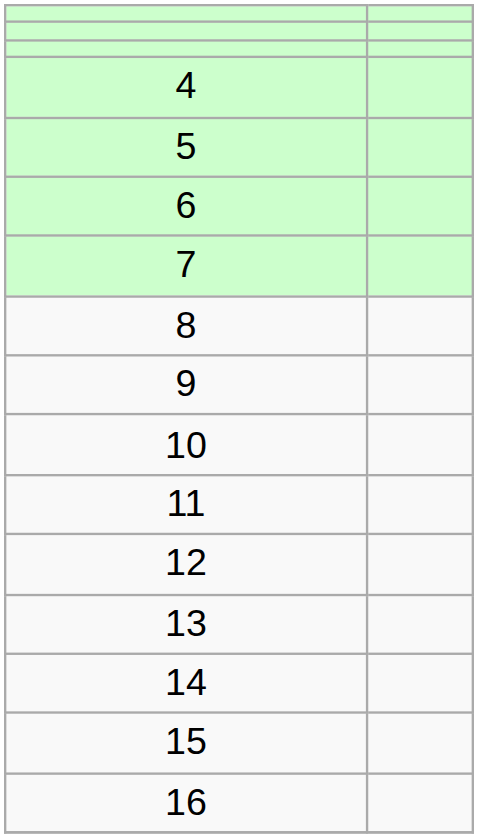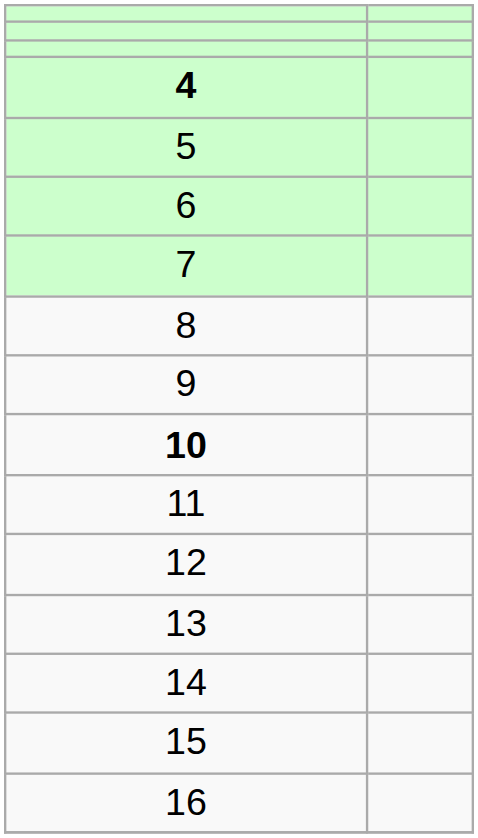(186, 86) normal -> (186, 86) bold
(186, 444) normal -> (186, 444) bold
